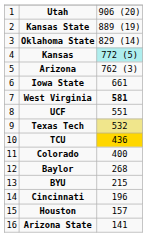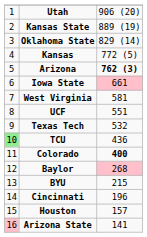(120, 55) paleturquoise background -> (120, 55) no background
(120, 69) normal -> (120, 69) bold
(120, 83) no background -> (120, 83) pink background
(120, 97) bold -> (120, 97) normal
(120, 126) khaki background -> (120, 126) no background
(12, 140) no background -> (12, 140) lightgreen background
(120, 140) gold background -> (120, 140) no background
(120, 154) normal -> (120, 154) bold
(120, 168) no background -> (120, 168) pink background
(12, 225) no background -> (12, 225) pink background
